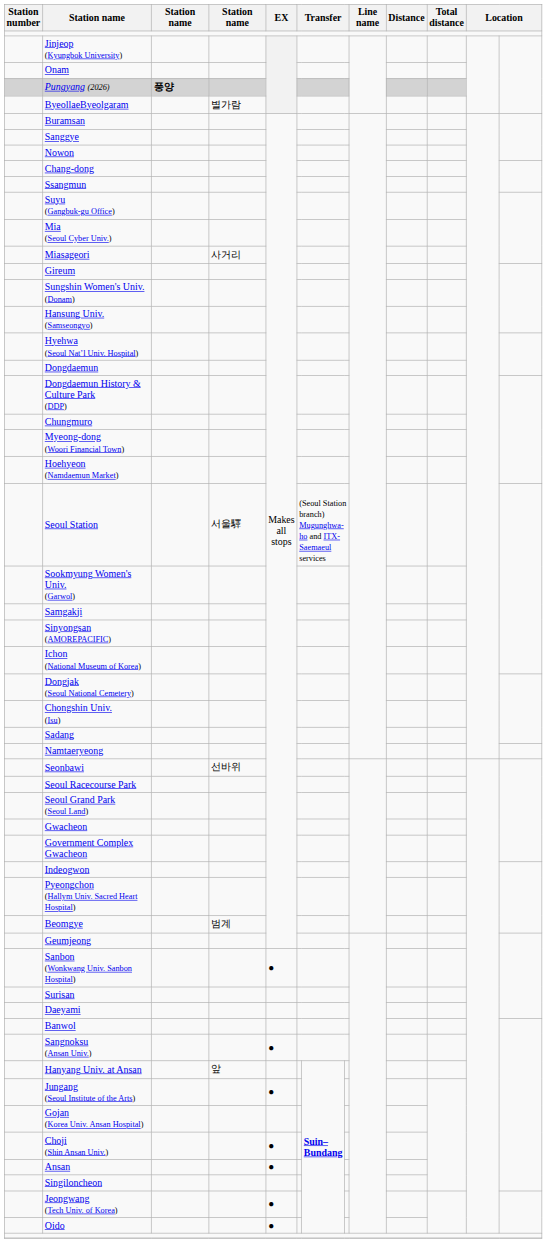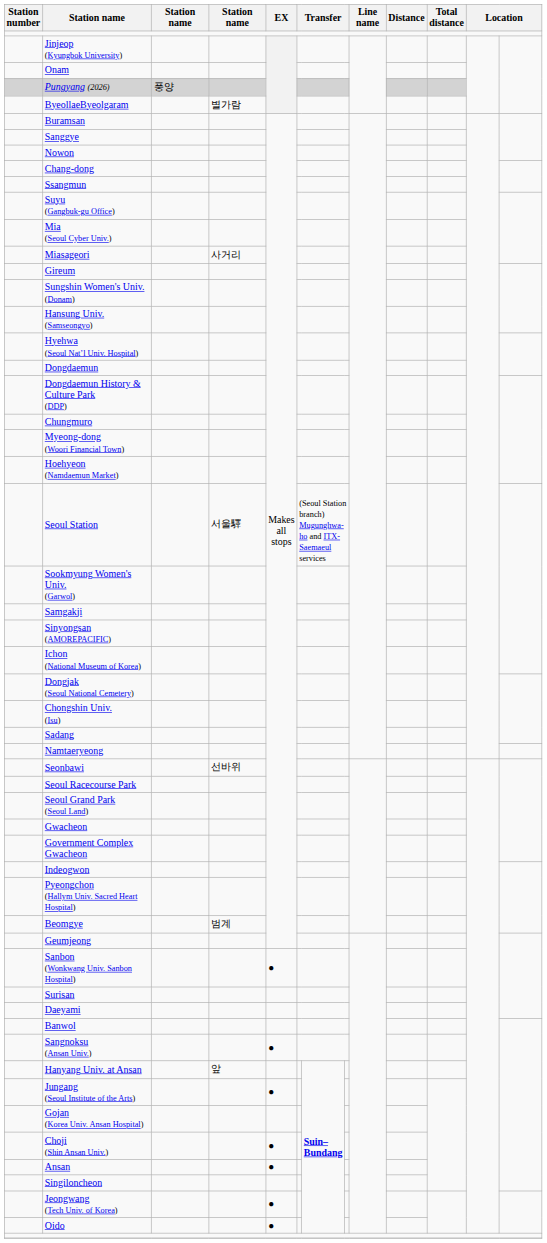(164, 87) bold -> (164, 87) normal
